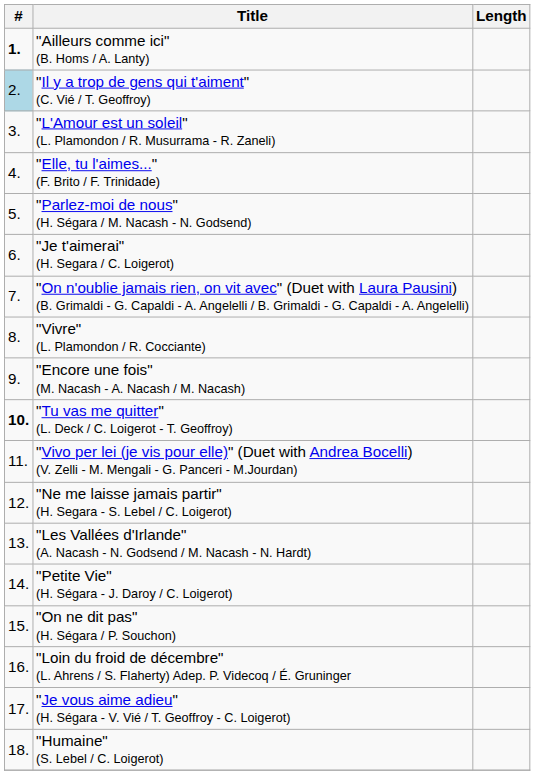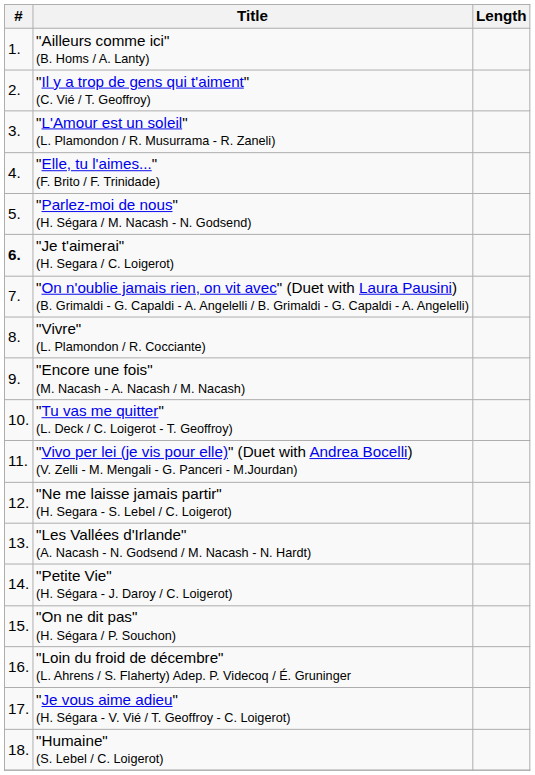(14, 49) bold -> (14, 49) normal
(14, 90) lightblue background -> (14, 90) no background
(14, 255) normal -> (14, 255) bold
(19, 420) bold -> (19, 420) normal
